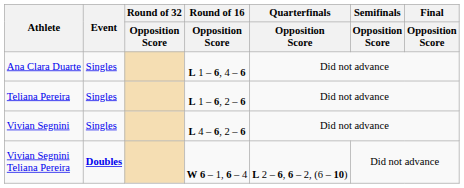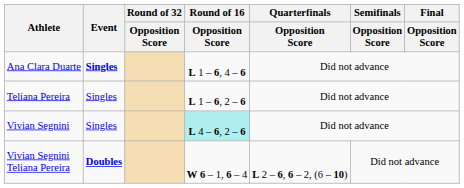(101, 66) normal -> (102, 66) bold
(217, 132) no background -> (217, 132) paleturquoise background
